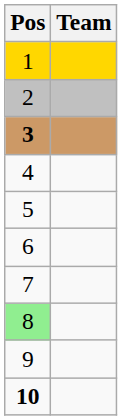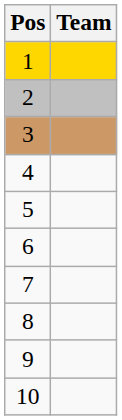(28, 135) bold -> (28, 135) normal
(28, 321) lightgreen background -> (28, 321) no background
(28, 396) bold -> (28, 396) normal
